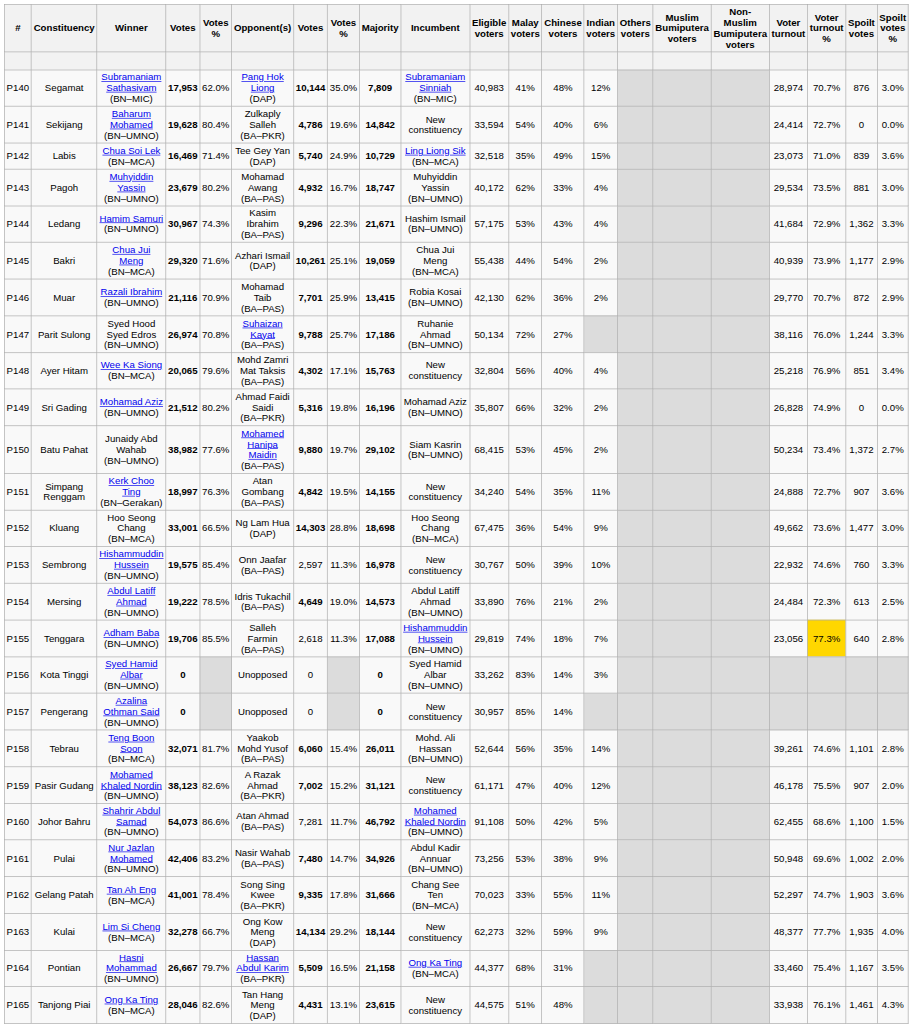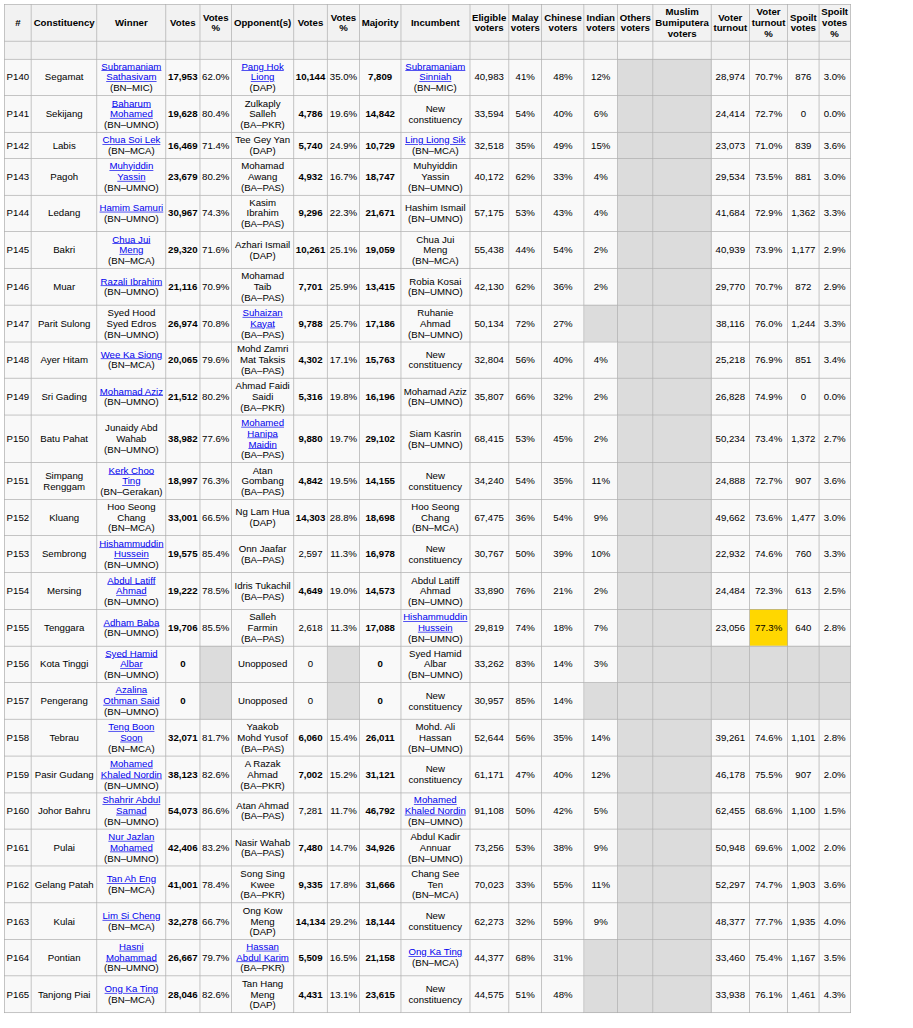- column: (740, 61)
